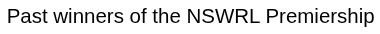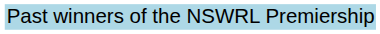(191, 16) no background -> (191, 16) lightblue background
